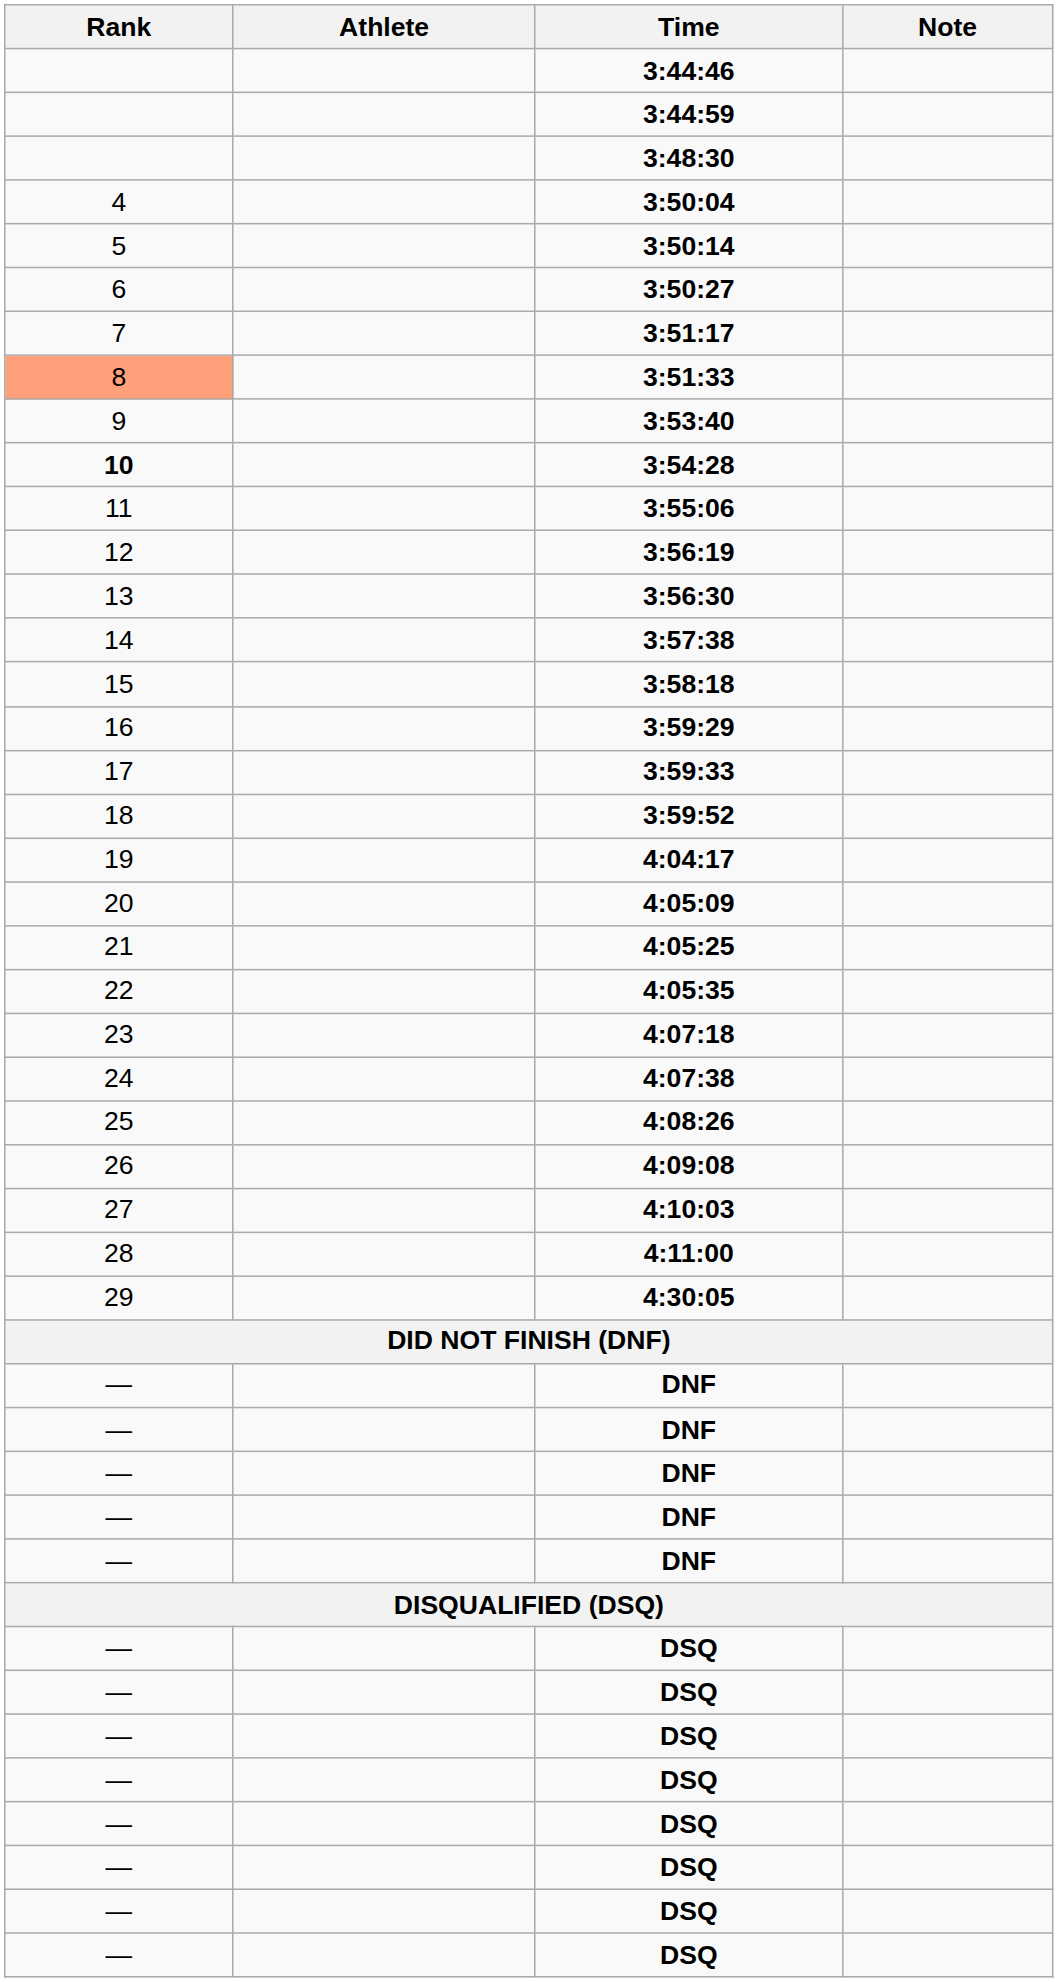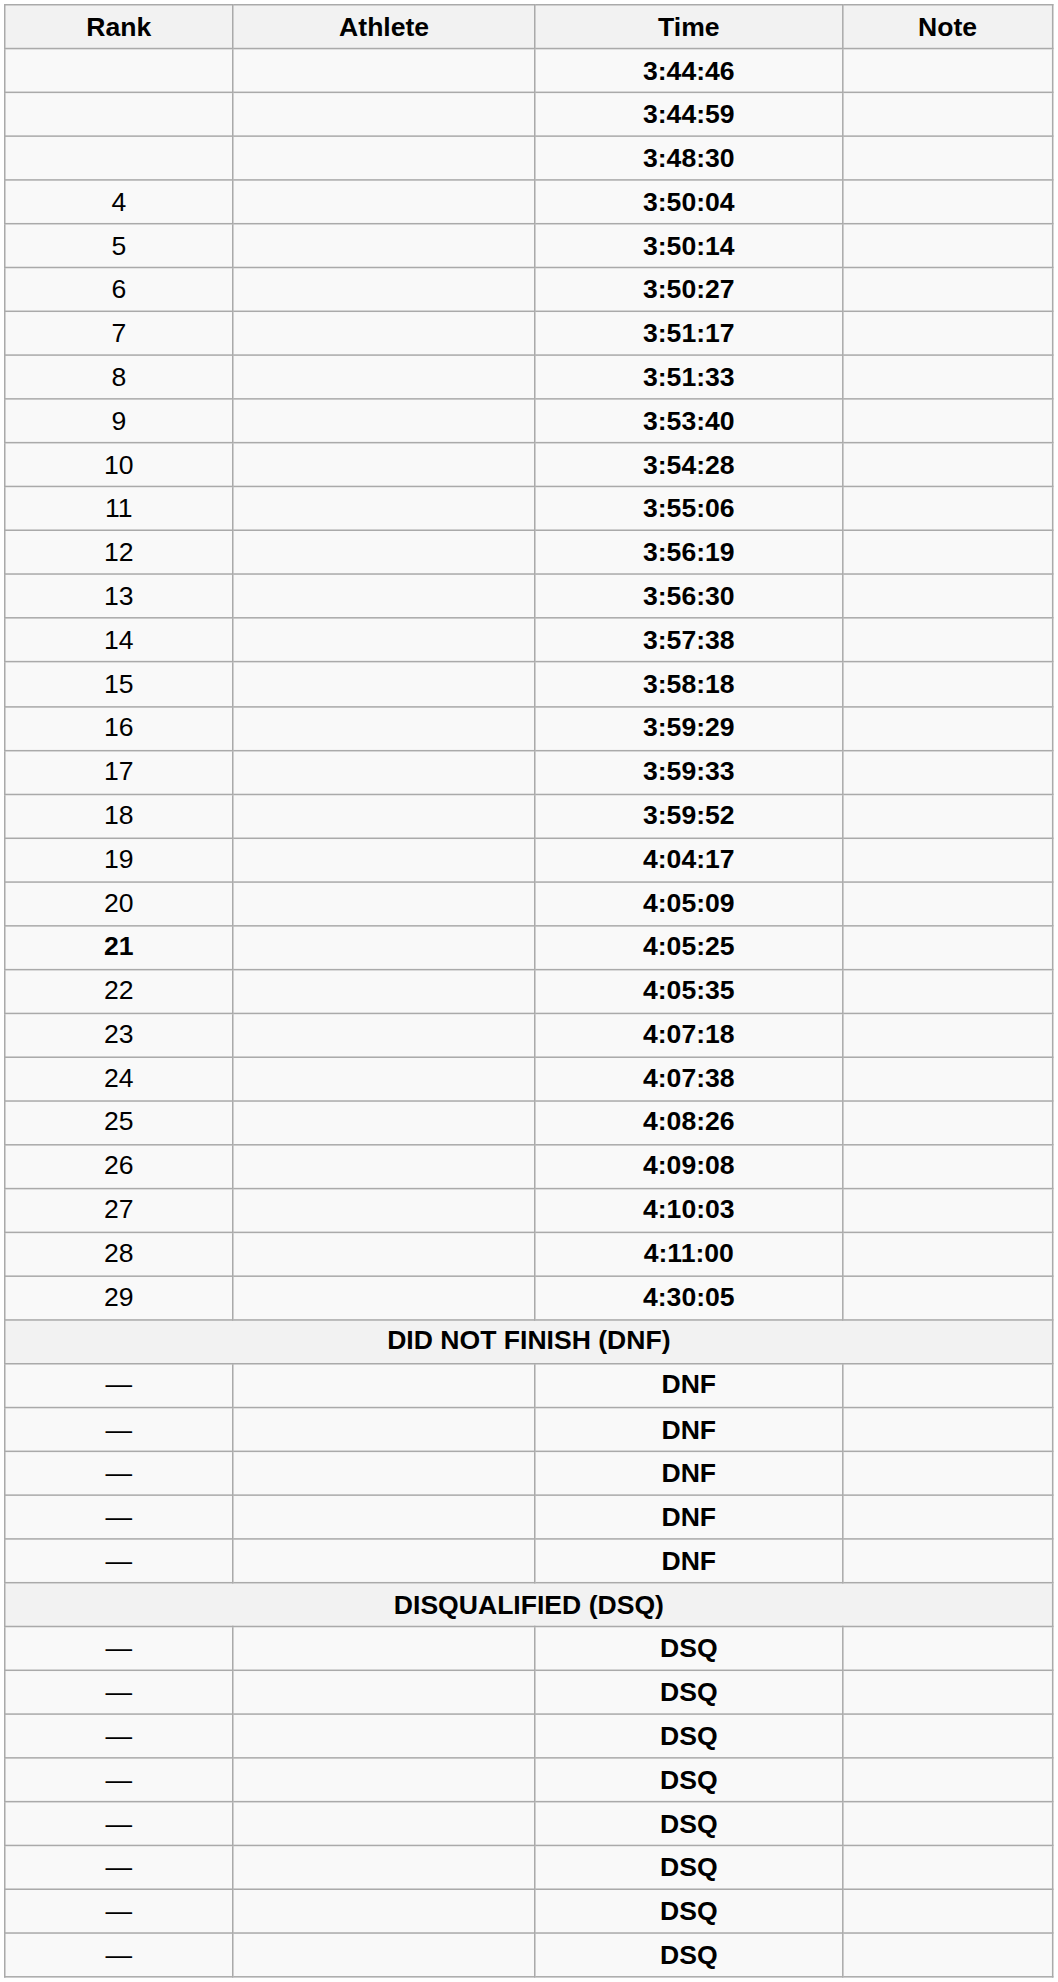(119, 376) lightsalmon background -> (119, 376) no background
(119, 464) bold -> (119, 464) normal
(119, 946) normal -> (119, 946) bold
